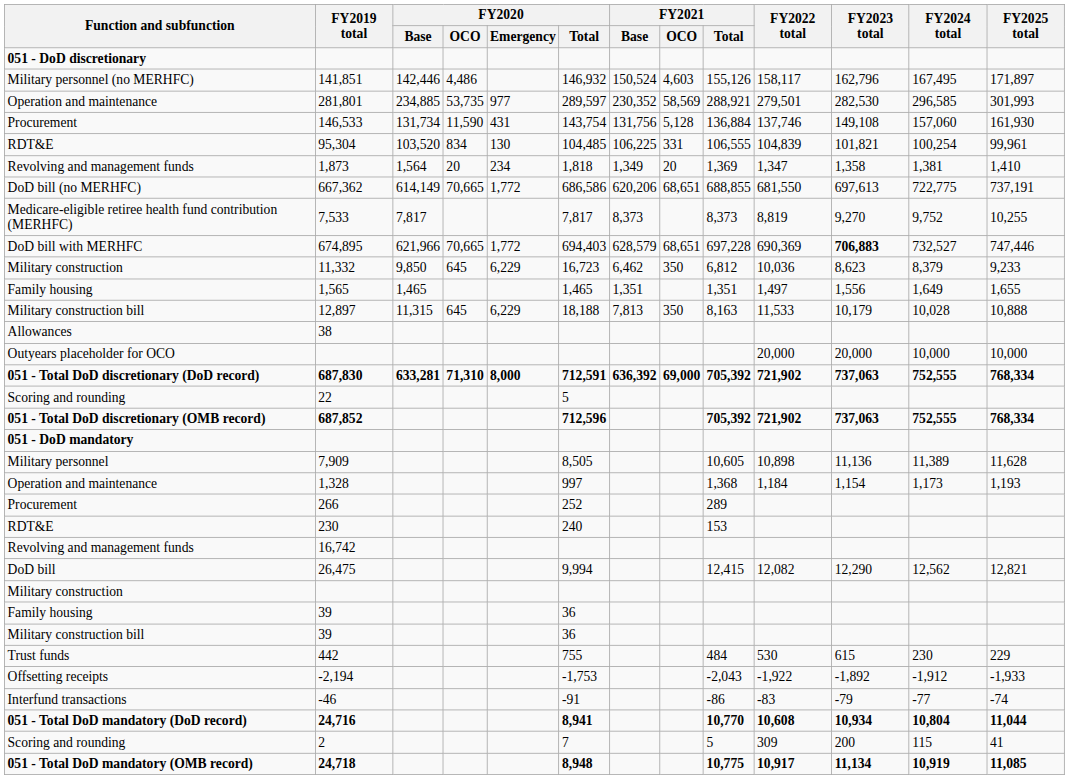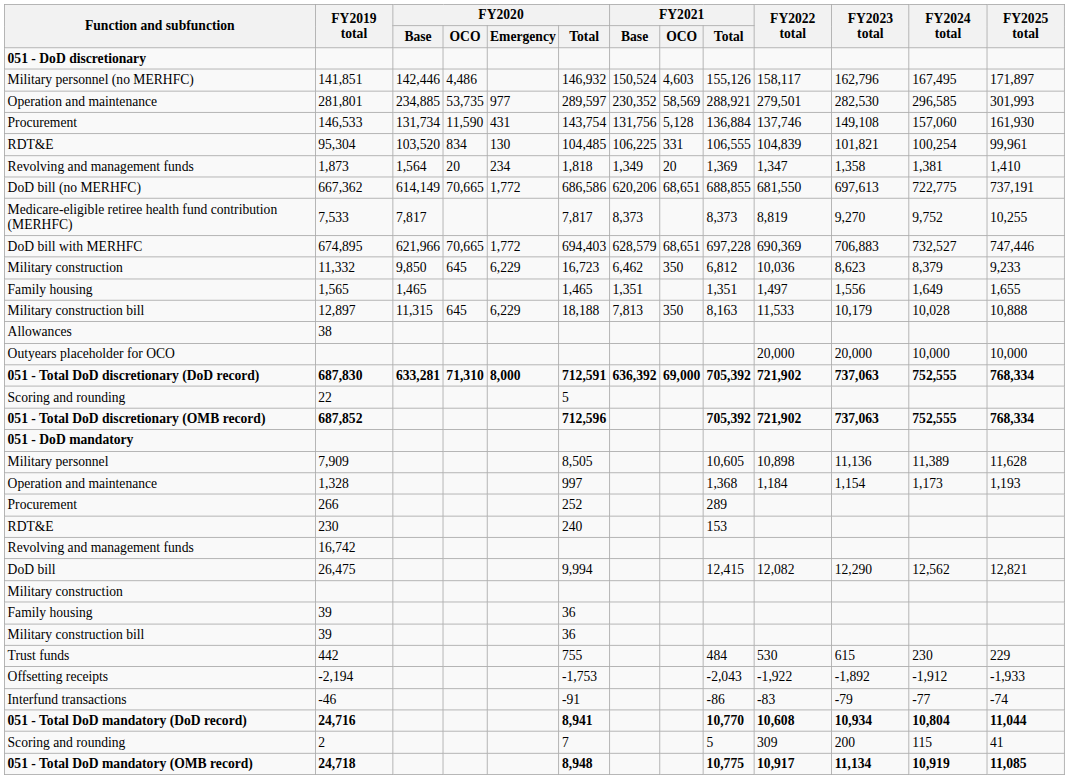(857, 246) bold -> (857, 246) normal
